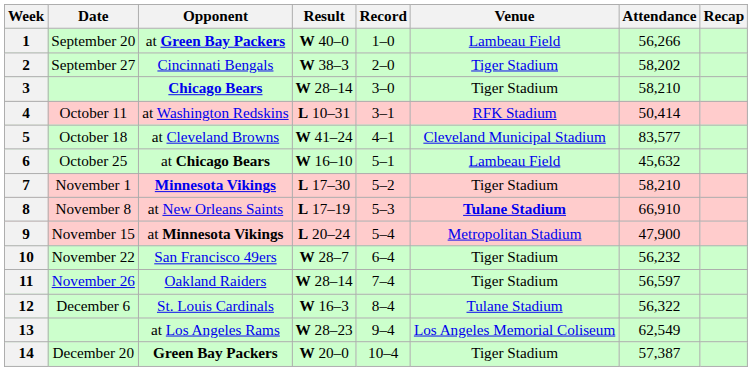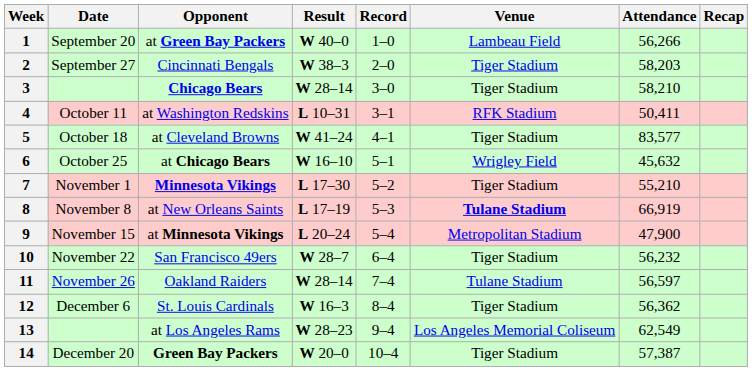(659, 64) 58,202 -> (659, 64) 58,203
(659, 112) 50,414 -> (659, 112) 50,411
(515, 137) Cleveland Municipal Stadium -> (515, 137) Tiger Stadium
(515, 161) Lambeau Field -> (515, 161) Wrigley Field
(659, 185) 58,210 -> (659, 185) 55,210
(659, 209) 66,910 -> (659, 209) 66,919
(515, 281) Tiger Stadium -> (515, 281) Tulane Stadium
(515, 305) Tulane Stadium -> (515, 305) Tiger Stadium
(659, 305) 56,322 -> (659, 305) 56,362
